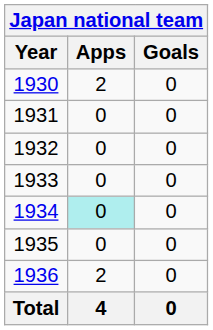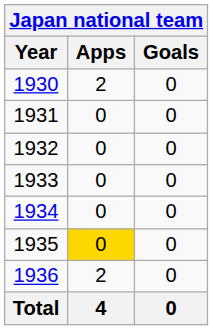(101, 212) paleturquoise background -> (101, 212) no background
(101, 244) no background -> (101, 244) gold background
